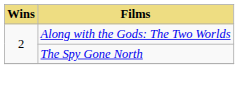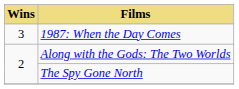+ row: (111, 34)
